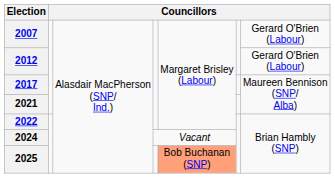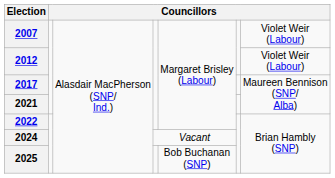(285, 34) Gerard O'Brien (Labour) -> (285, 34) Violet Weir (Labour)
(285, 61) Gerard O'Brien (Labour) -> (285, 61) Violet Weir (Labour)
(197, 159) lightsalmon background -> (197, 159) no background
